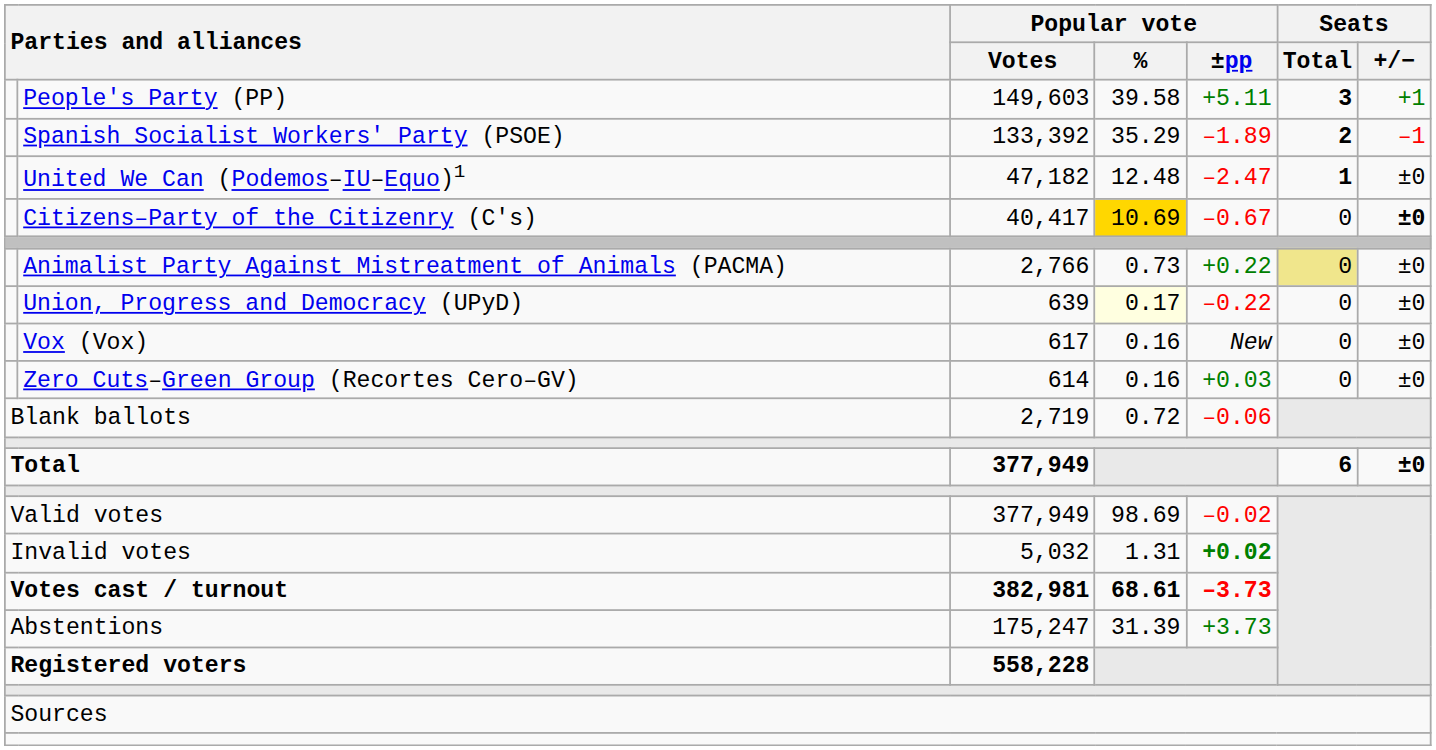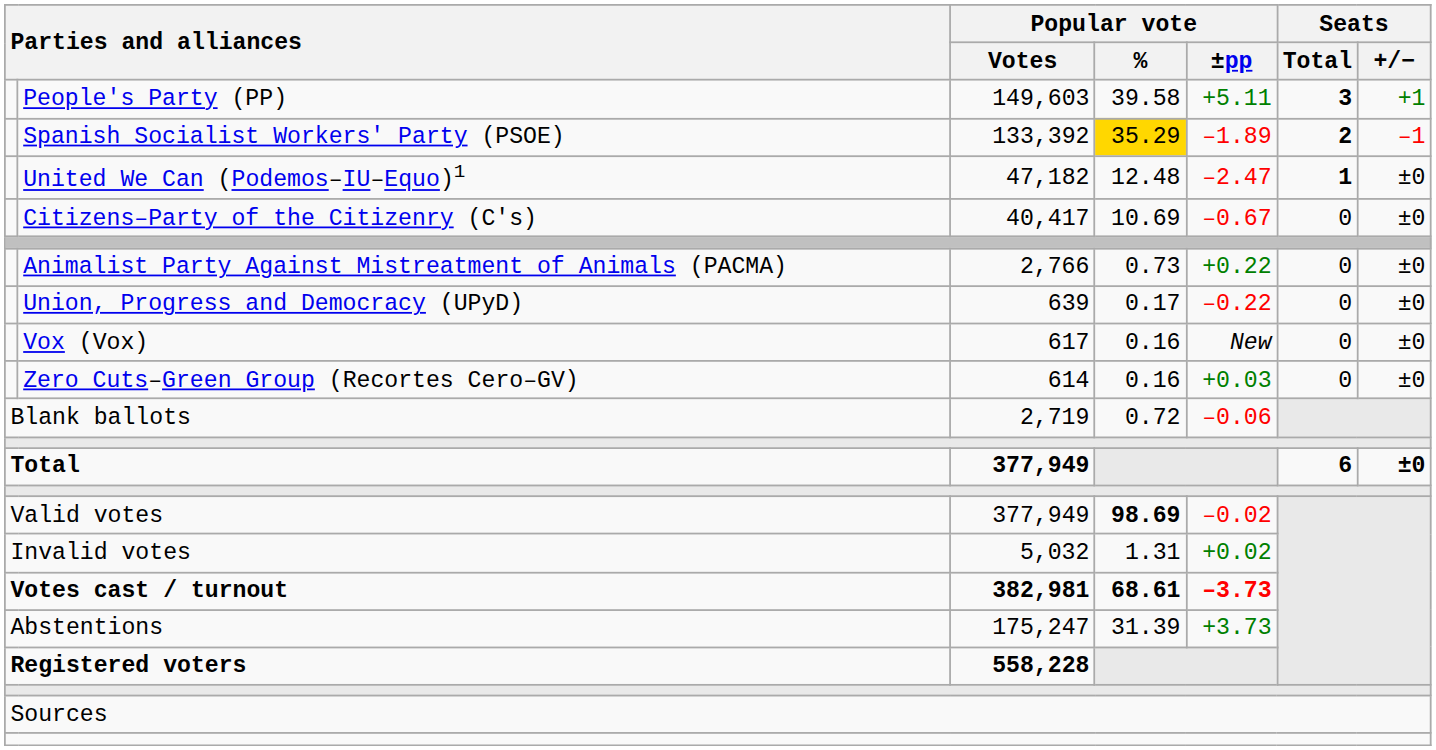(1146, 137) no background -> (1146, 137) gold background
(1146, 218) gold background -> (1146, 218) no background
(1412, 218) bold -> (1412, 218) normal
(1345, 267) khaki background -> (1345, 267) no background
(1153, 305) lightyellow background -> (1153, 305) no background
(1146, 515) normal -> (1146, 515) bold
(1237, 553) bold -> (1237, 553) normal
